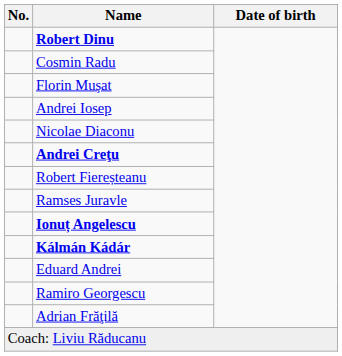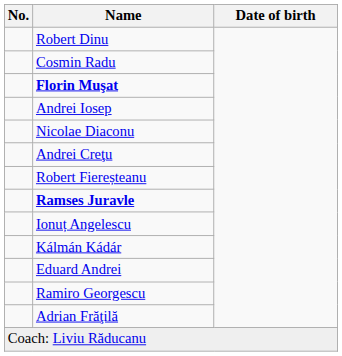(75, 39) bold -> (72, 39) normal
(74, 85) normal -> (77, 85) bold
(78, 154) bold -> (74, 154) normal
(81, 200) normal -> (85, 200) bold
(86, 223) bold -> (83, 223) normal
(83, 246) bold -> (79, 246) normal
